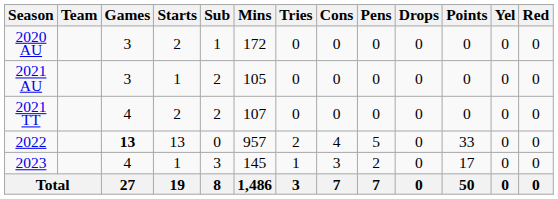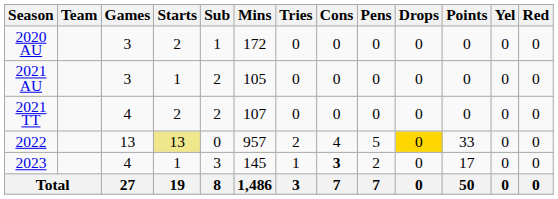(127, 141) bold -> (127, 141) normal
(177, 141) no background -> (177, 141) khaki background
(419, 141) no background -> (419, 141) gold background
(337, 163) normal -> (337, 163) bold
